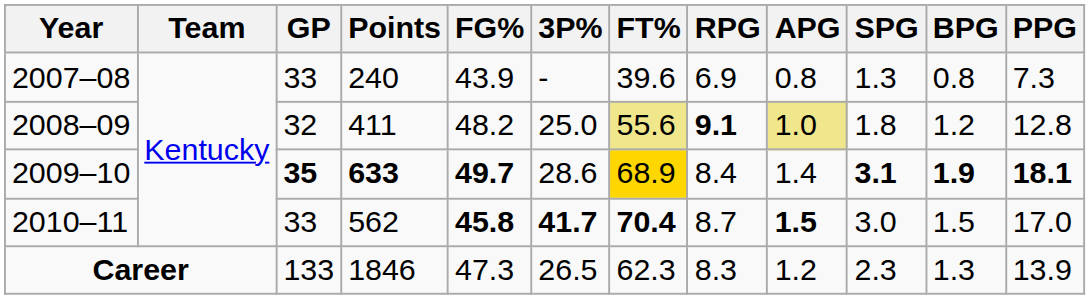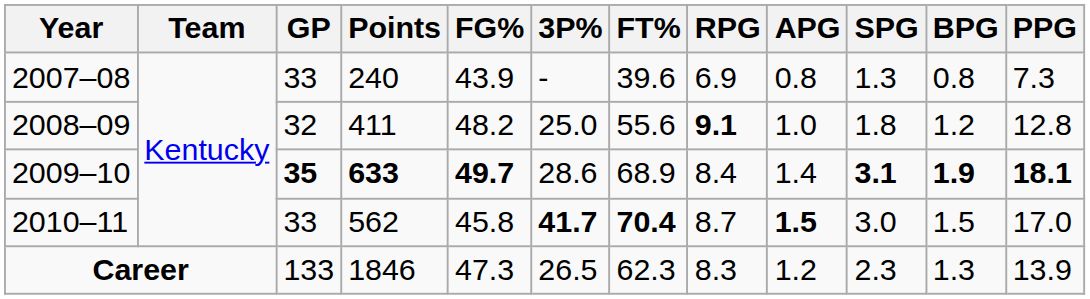(646, 125) khaki background -> (646, 125) no background
(796, 125) khaki background -> (796, 125) no background
(646, 173) gold background -> (646, 173) no background
(485, 221) bold -> (485, 221) normal
